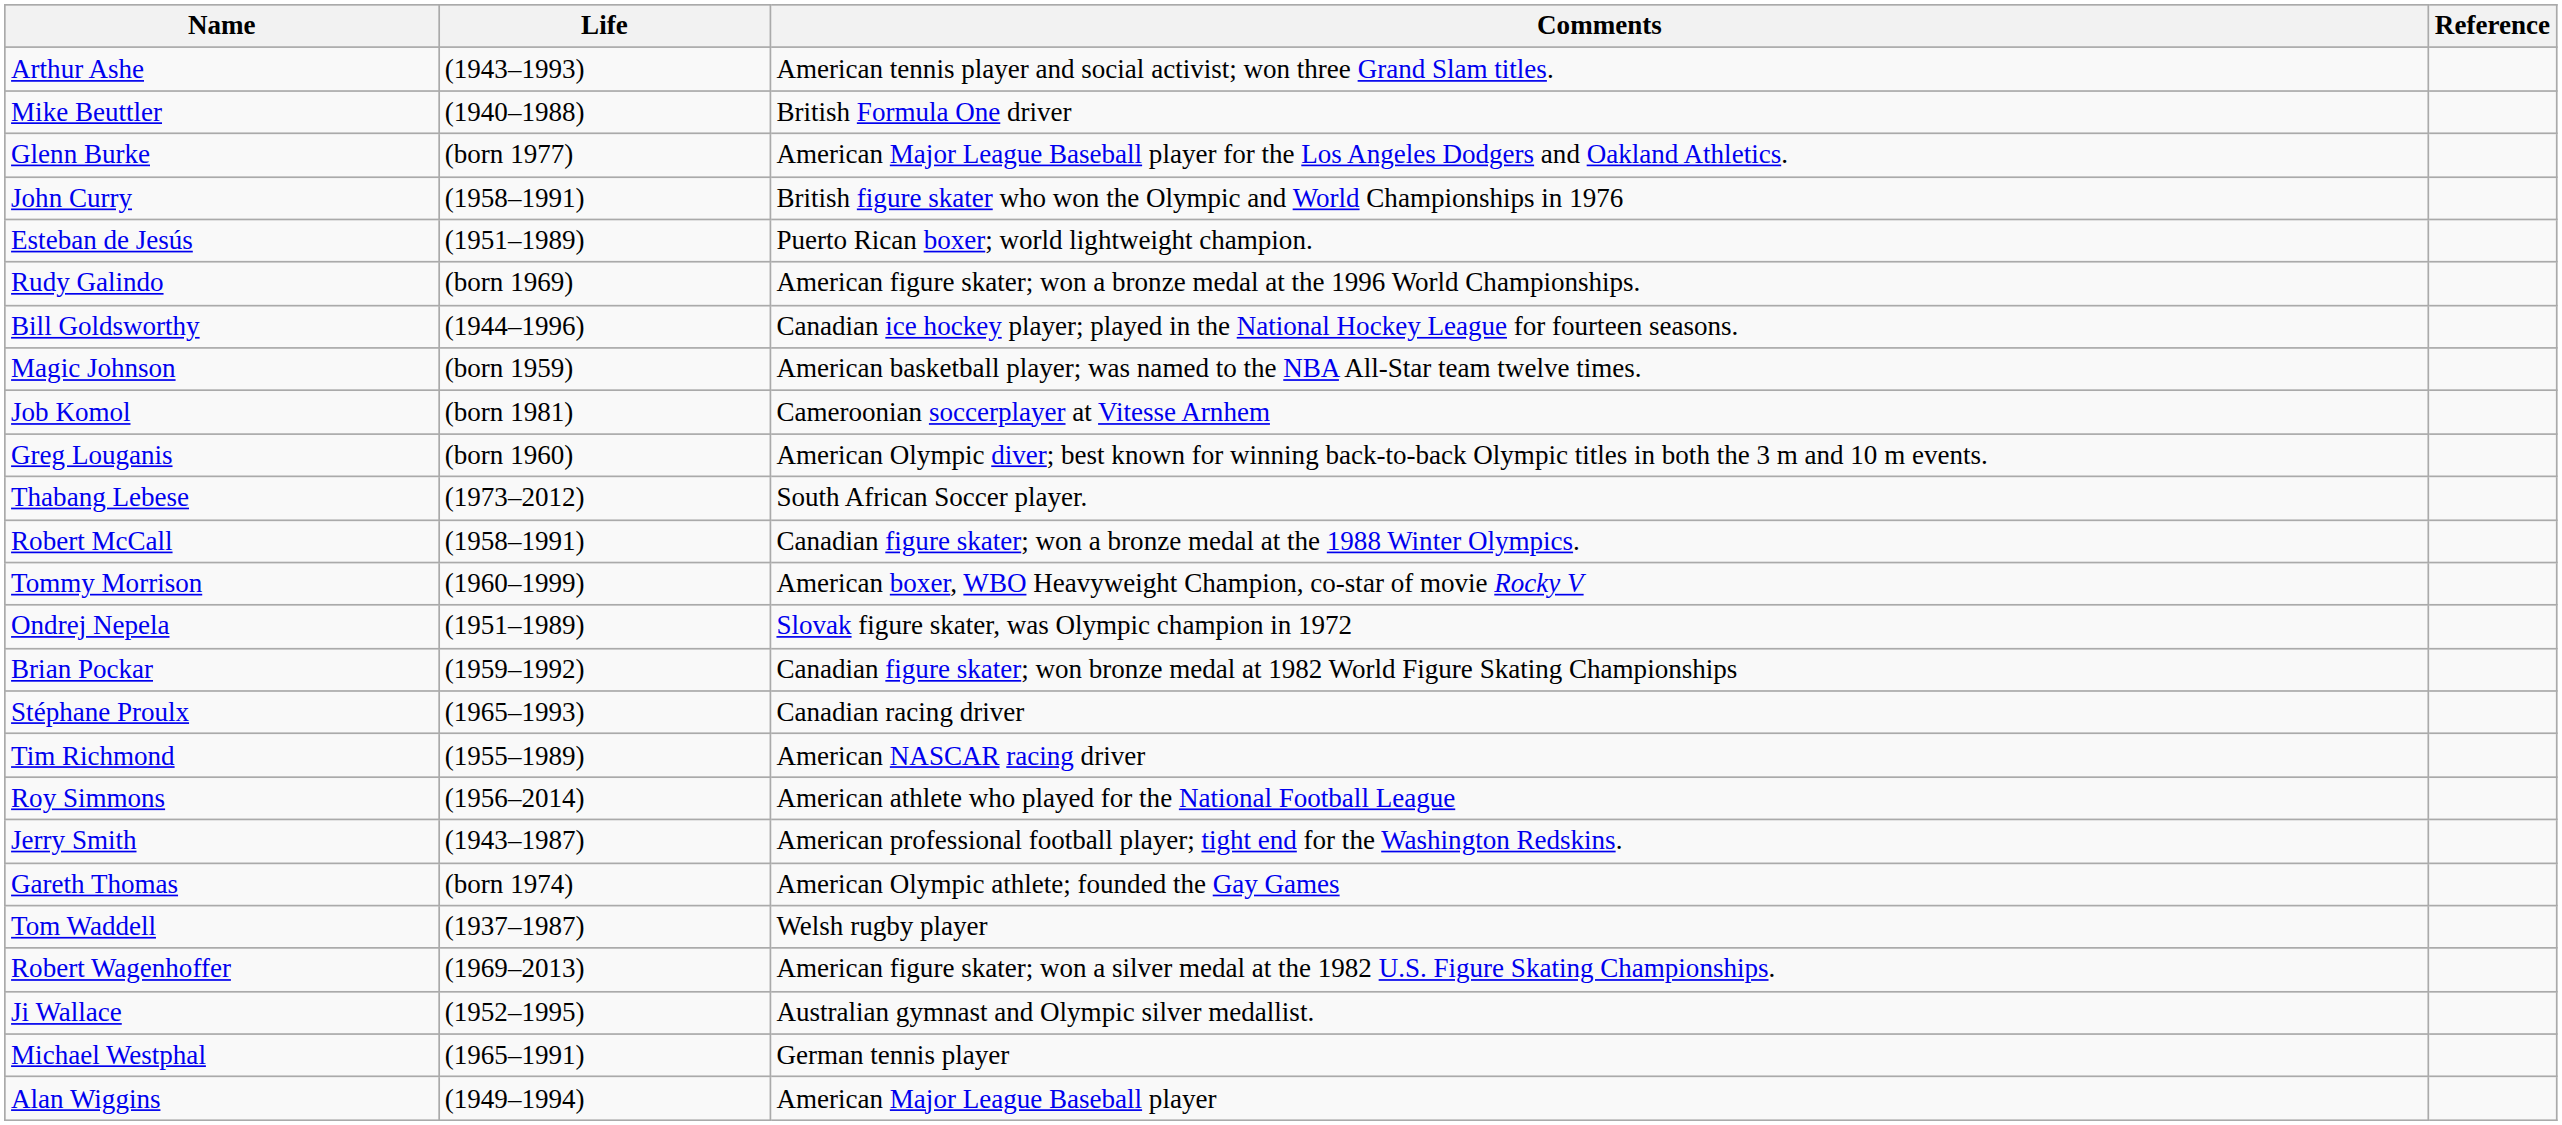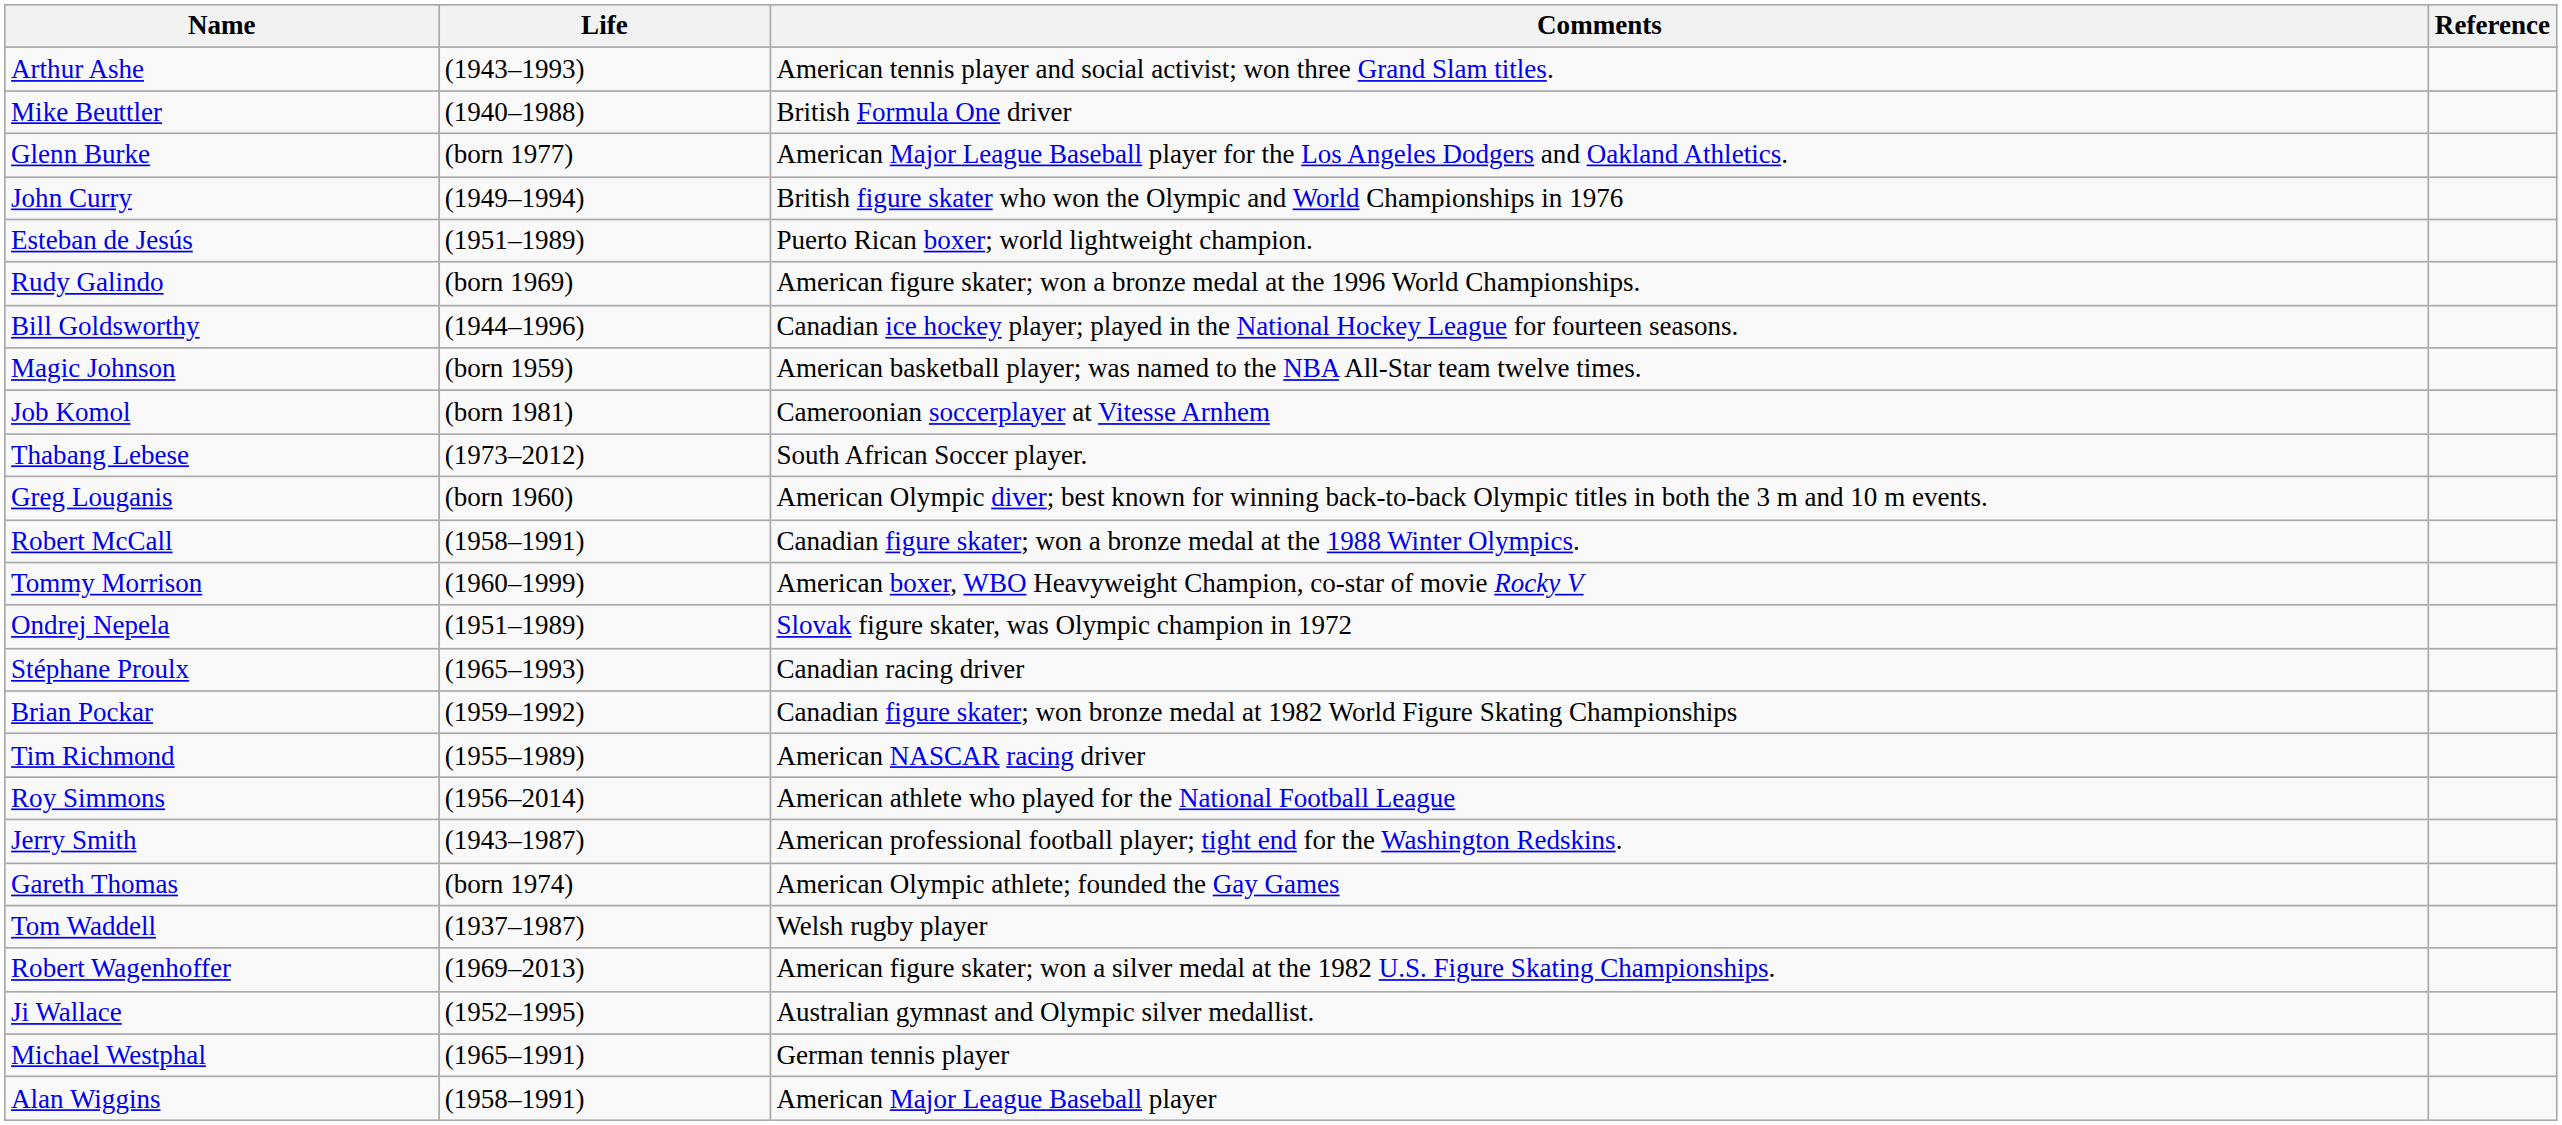(515, 197) (1958–1991) -> (515, 197) (1949–1994)
rows swapped: (100, 497) <-> (92, 454)
rows swapped: (82, 669) <-> (100, 712)
(515, 1098) (1949–1994) -> (515, 1098) (1958–1991)
